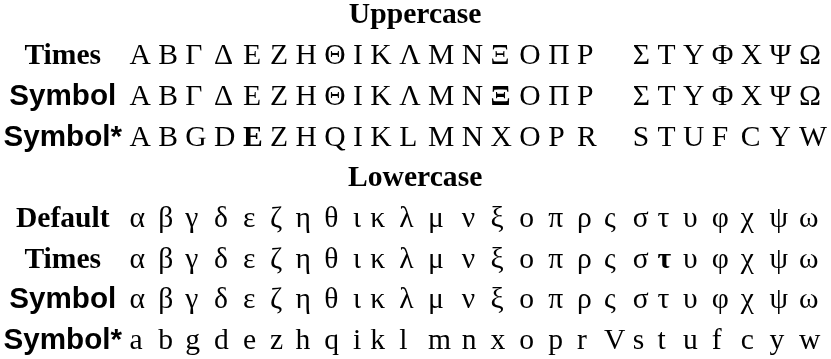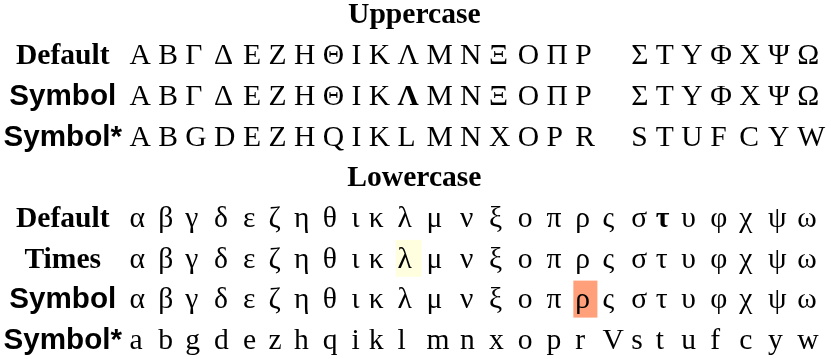+ row: (63, 54)
- row: (63, 54)
(410, 95) normal -> (408, 95) bold
(501, 95) bold -> (498, 95) normal
(253, 135) bold -> (252, 135) normal
(663, 217) normal -> (663, 217) bold
(406, 257) no background -> (405, 257) lightyellow background
(664, 257) bold -> (662, 257) normal
(584, 298) no background -> (583, 298) lightsalmon background
